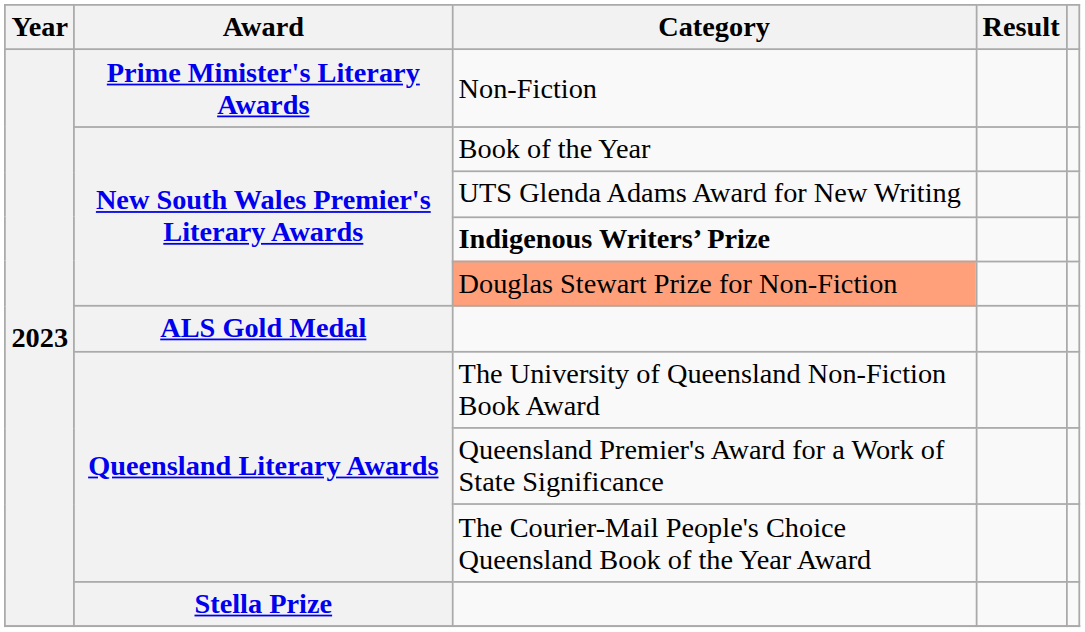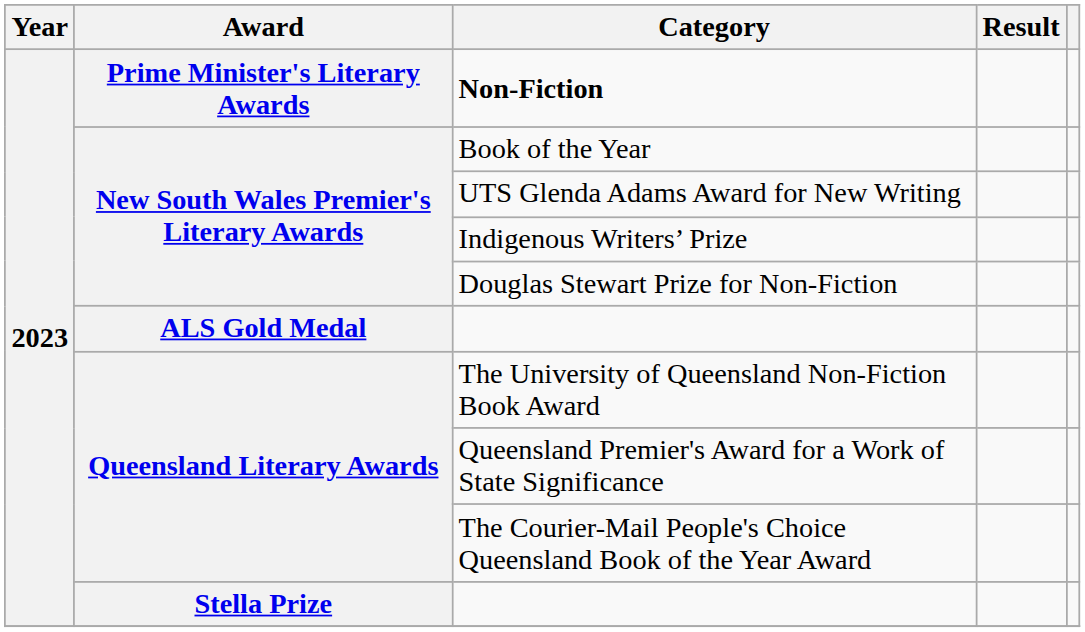(528, 87) normal -> (531, 87) bold
(614, 238) bold -> (603, 238) normal
(678, 283) lightsalmon background -> (678, 283) no background
